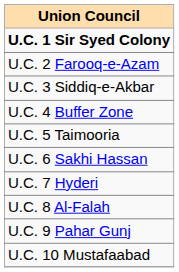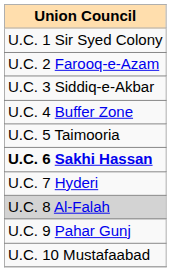(89, 40) bold -> (85, 40) normal
(78, 159) normal -> (80, 159) bold
(59, 207) no background -> (59, 207) lightgrey background
